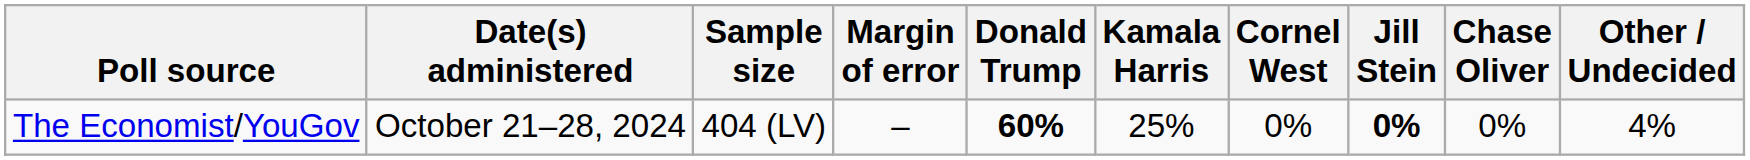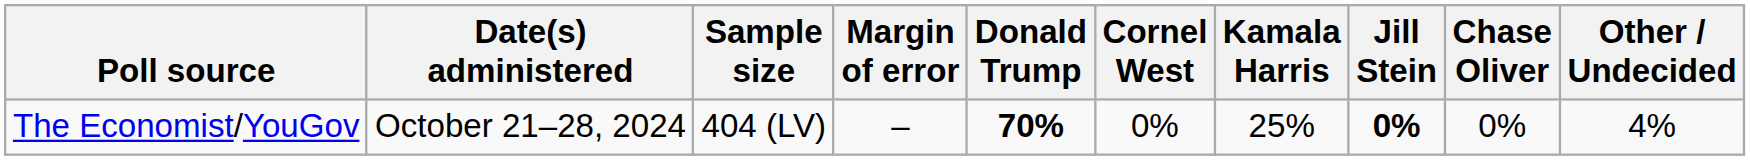columns swapped: (1161, 51) <-> (1288, 51)
(1031, 125) 60% -> (1031, 125) 70%
